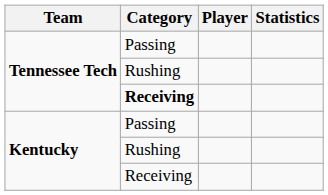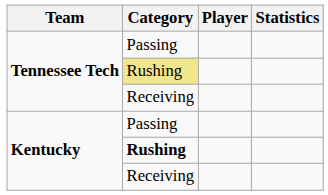(152, 71) no background -> (154, 71) khaki background
(159, 97) bold -> (160, 97) normal
(152, 150) normal -> (156, 150) bold
